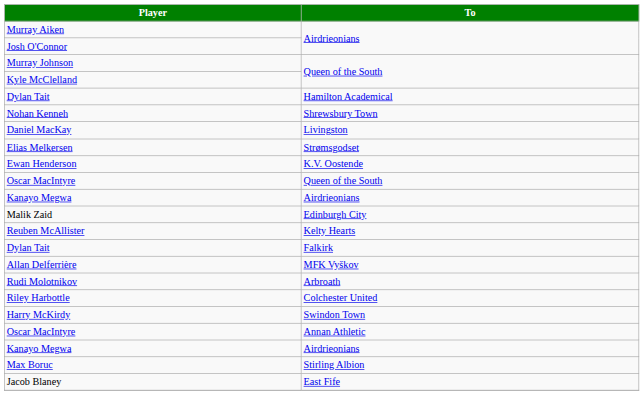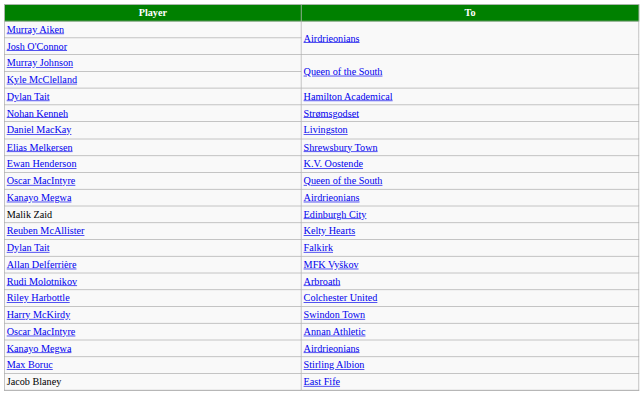(341, 113) Shrewsbury Town -> (331, 113) Strømsgodset
(331, 147) Strømsgodset -> (341, 147) Shrewsbury Town
